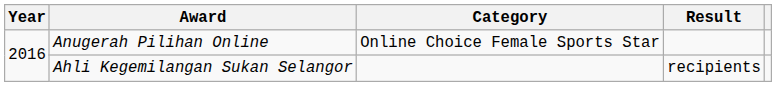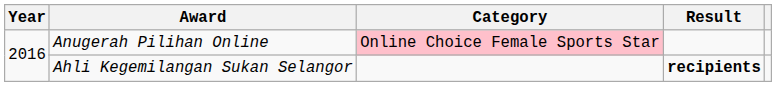(510, 43) no background -> (510, 43) pink background
(714, 68) normal -> (714, 68) bold
